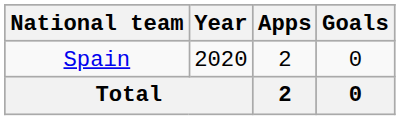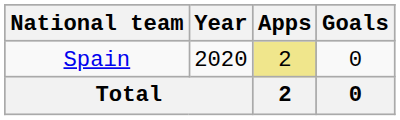(285, 59) no background -> (285, 59) khaki background
